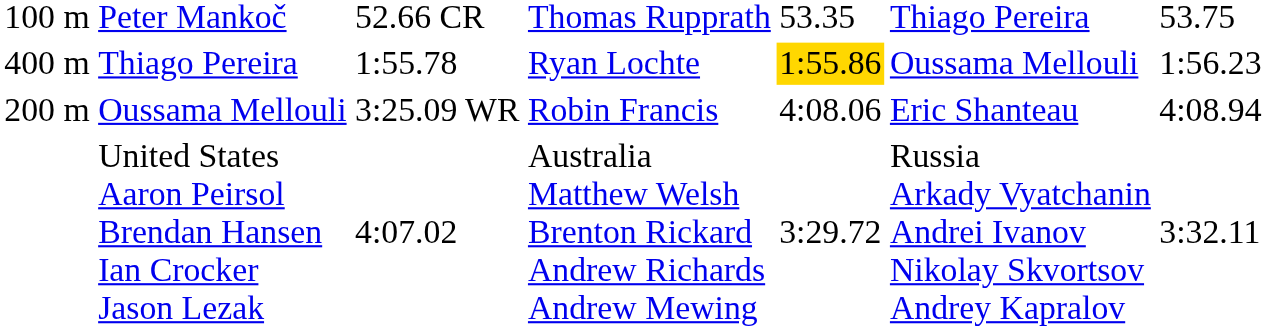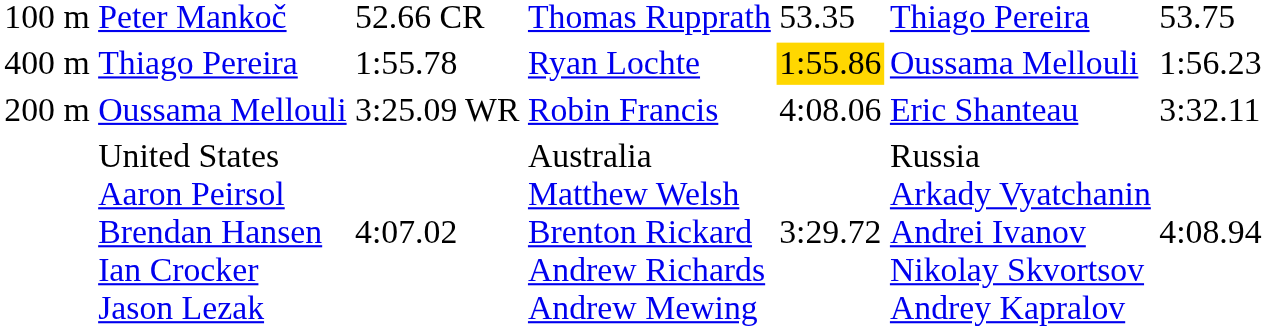(1210, 109) 4:08.94 -> (1210, 109) 3:32.11
(1210, 231) 3:32.11 -> (1210, 231) 4:08.94
